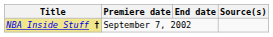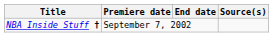(53, 25) khaki background -> (53, 25) no background
